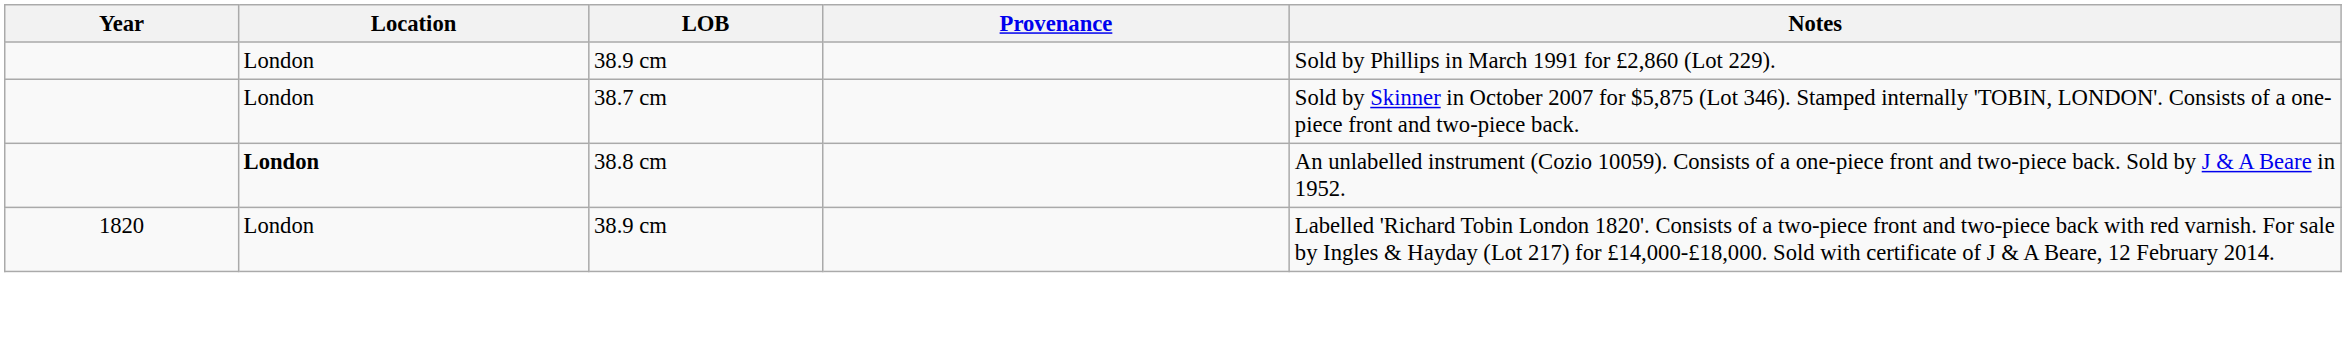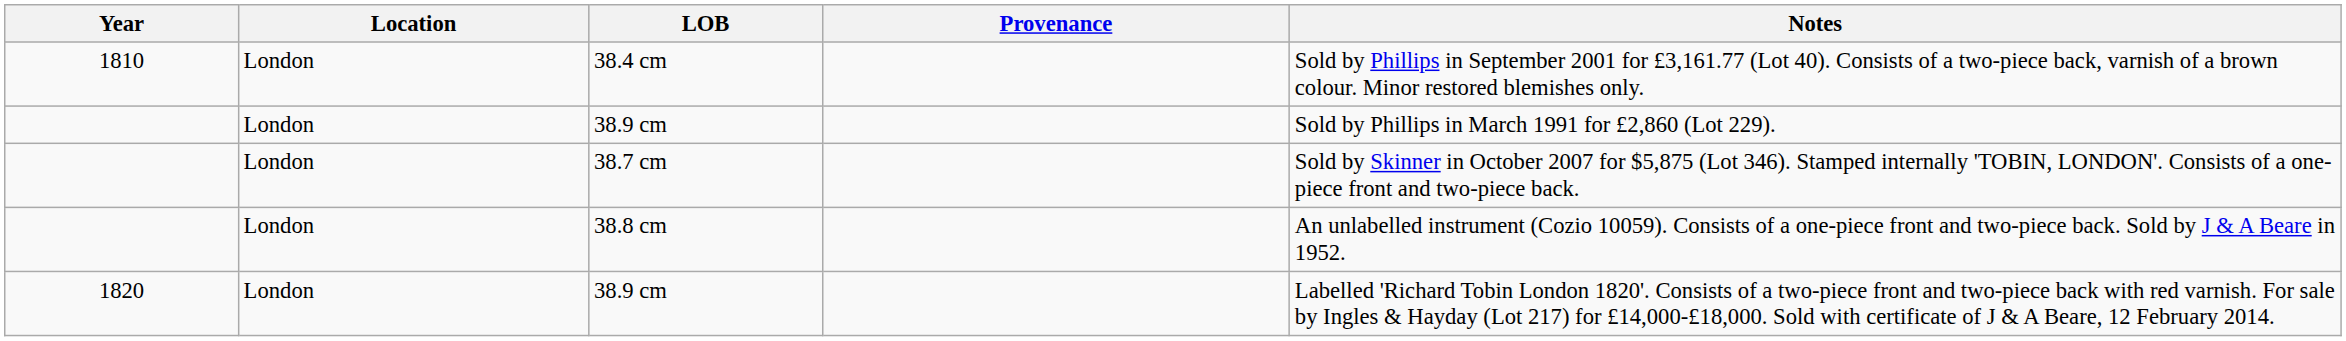+ row: (122, 60)
(281, 162) bold -> (279, 226) normal
